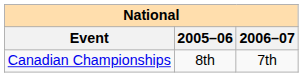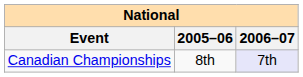(267, 60) no background -> (267, 60) lavender background
